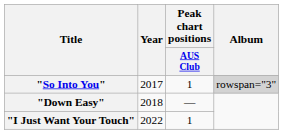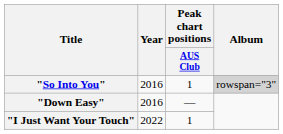(152, 84) 2017 -> (152, 84) 2016
(152, 102) 2018 -> (152, 102) 2016
